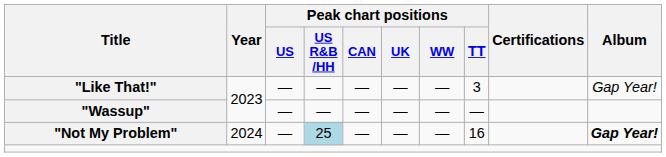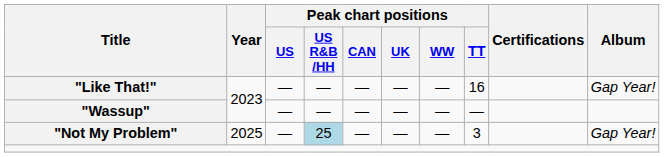(477, 88) 3 -> (477, 88) 16
(246, 133) 2024 -> (246, 133) 2025
(477, 133) 16 -> (477, 133) 3
(624, 133) bold -> (623, 133) normal
